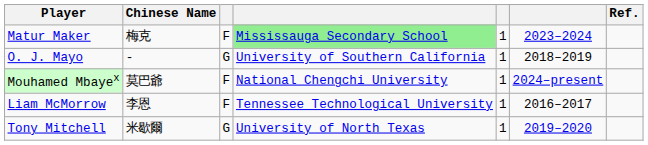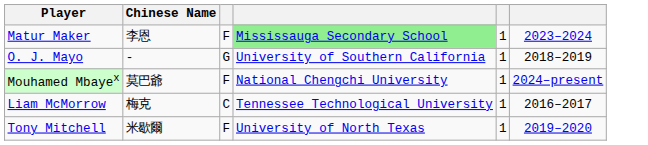- column: (624, 15)
(138, 37) 梅克 -> (138, 37) 李恩
(138, 106) 李恩 -> (138, 106) 梅克
(226, 105) F -> (226, 105) C
(226, 129) G -> (226, 129) F
